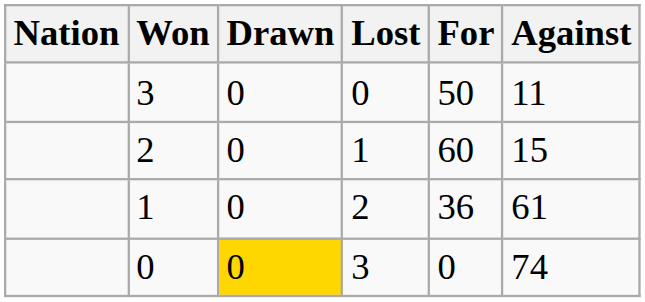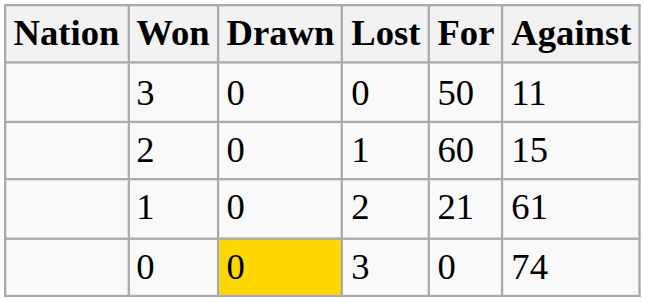(456, 207) 36 -> (456, 207) 21
